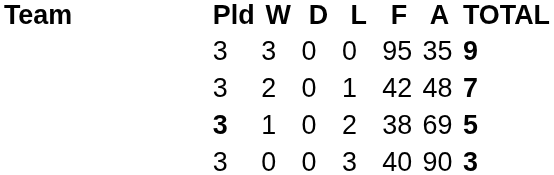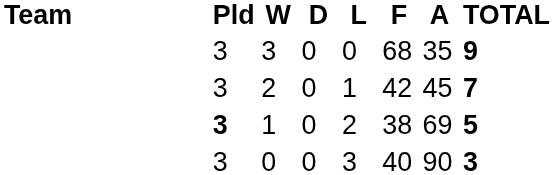(397, 51) 95 -> (397, 51) 68
(438, 88) 48 -> (438, 88) 45
